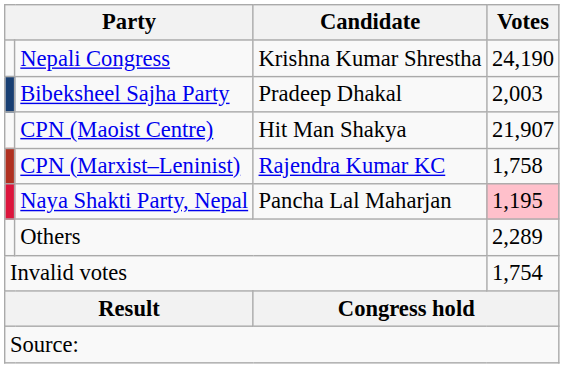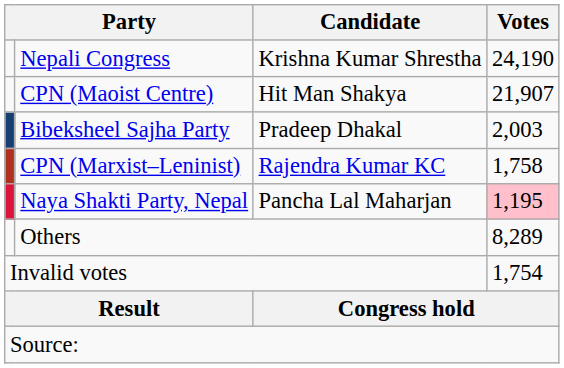rows swapped: (117, 129) <-> (125, 93)
(517, 237) 2,289 -> (517, 237) 8,289
